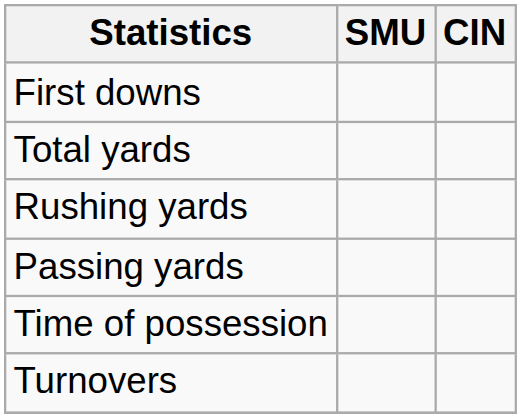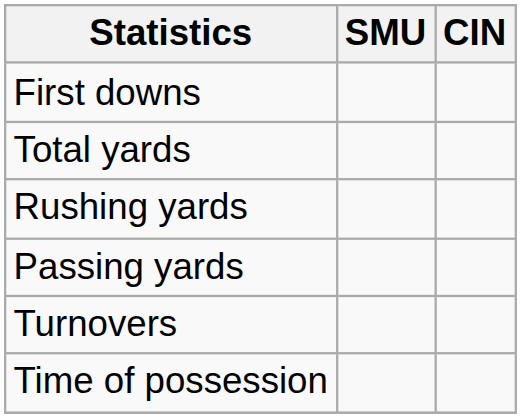rows swapped: (95, 382) <-> (171, 324)
